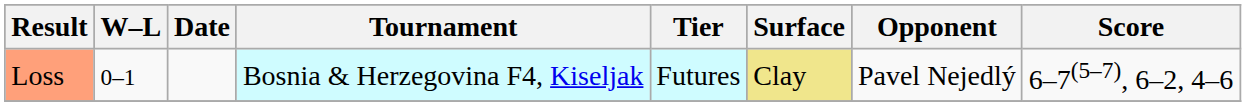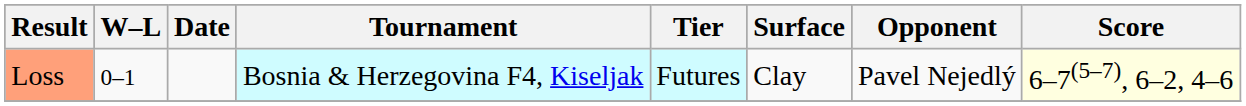(780, 74) khaki background -> (780, 74) no background
(1131, 74) no background -> (1131, 74) lightyellow background
